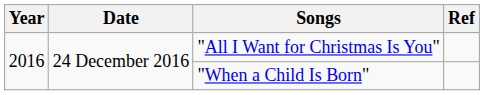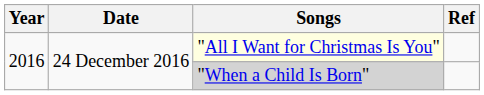(319, 47) no background -> (319, 47) lightyellow background
(283, 75) no background -> (283, 75) lightgrey background
